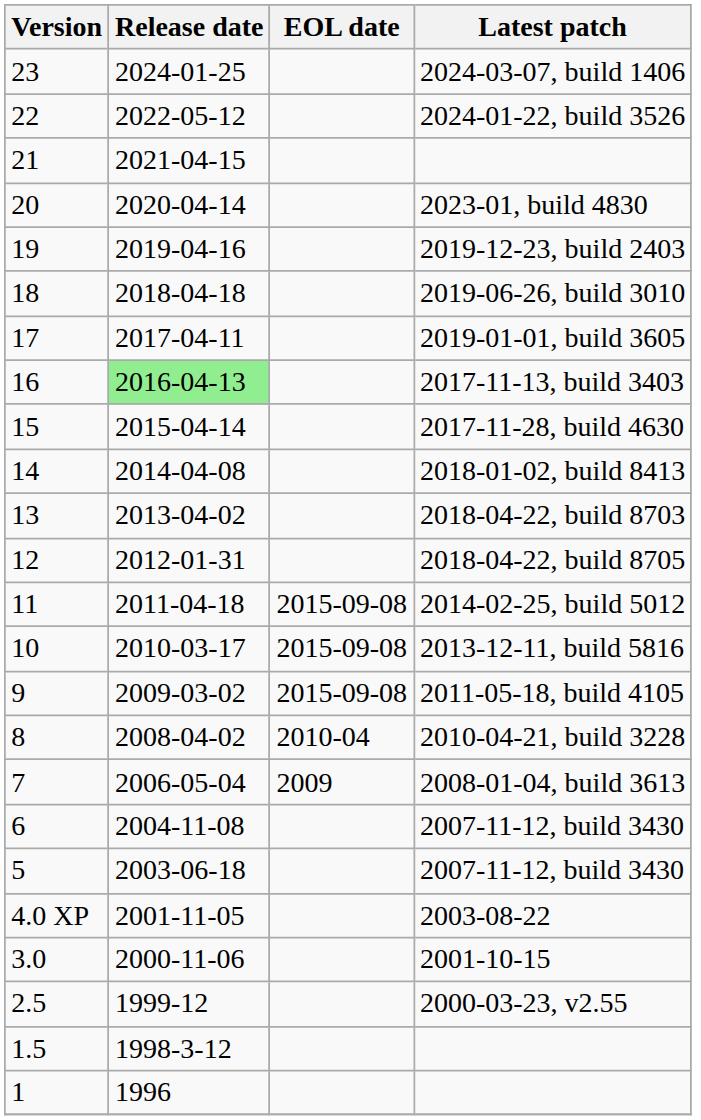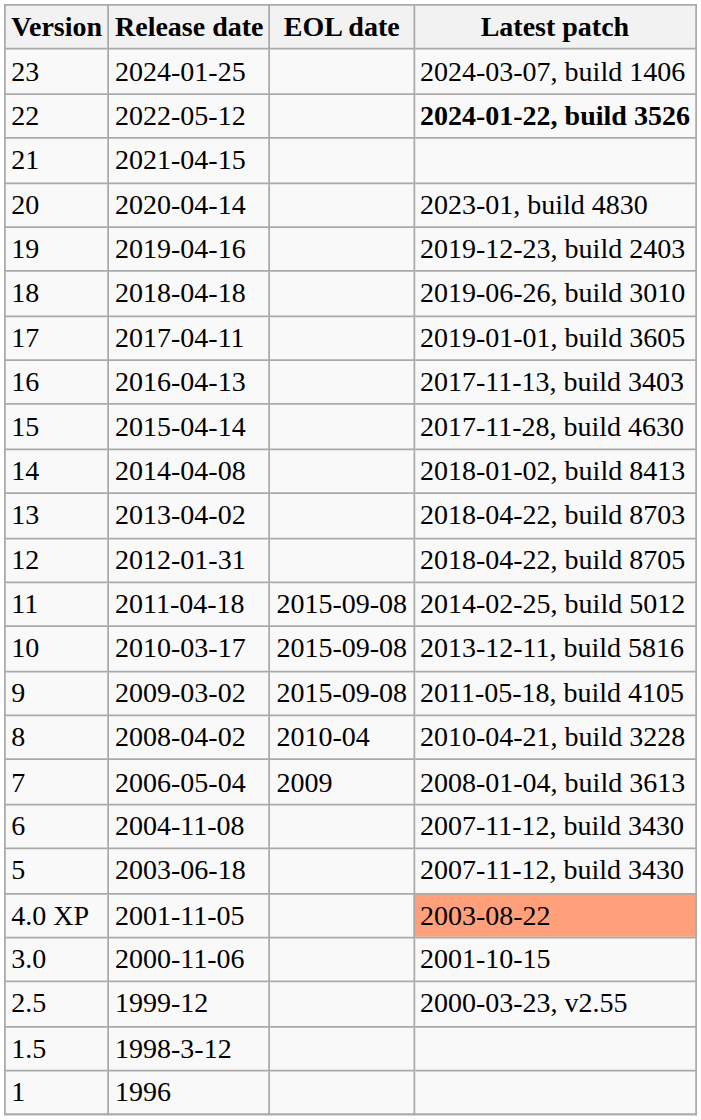(553, 115) normal -> (555, 115) bold
(180, 381) lightgreen background -> (180, 381) no background
(485, 914) no background -> (485, 914) lightsalmon background
